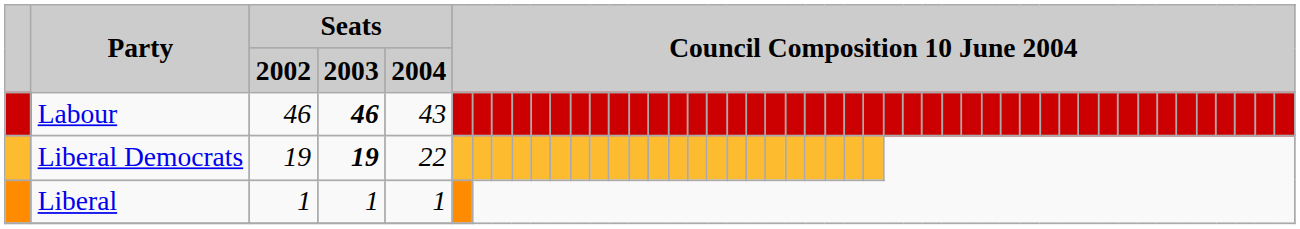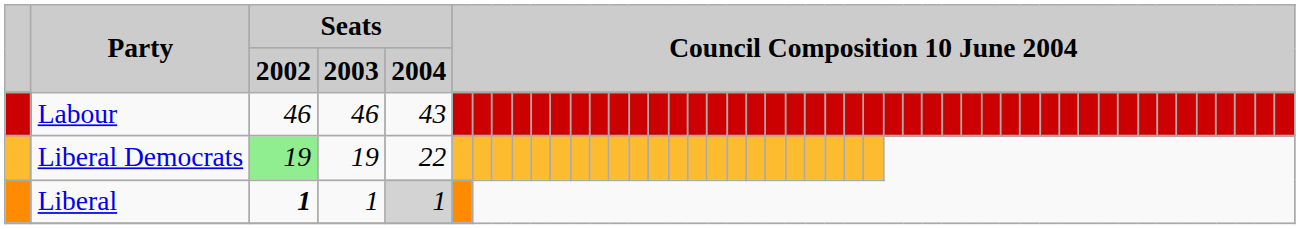(365, 113) bold -> (365, 113) normal
(297, 157) no background -> (297, 157) lightgreen background
(365, 157) bold -> (365, 157) normal
(304, 200) normal -> (304, 200) bold
(439, 200) no background -> (439, 200) lightgrey background
